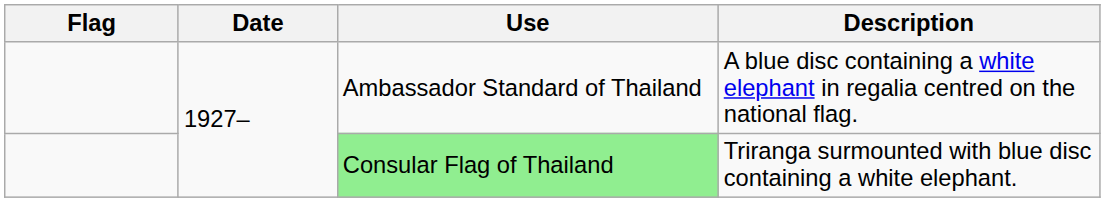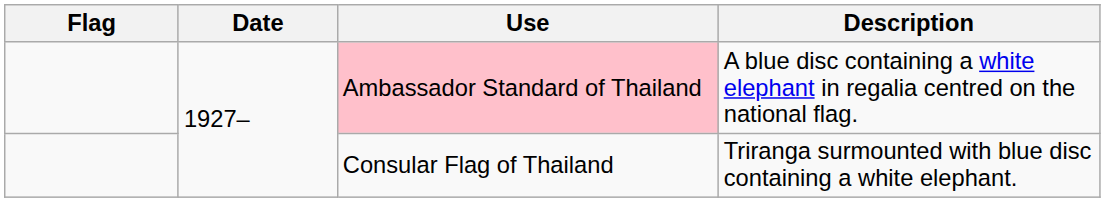(522, 87) no background -> (522, 87) pink background
(478, 164) lightgreen background -> (478, 164) no background
